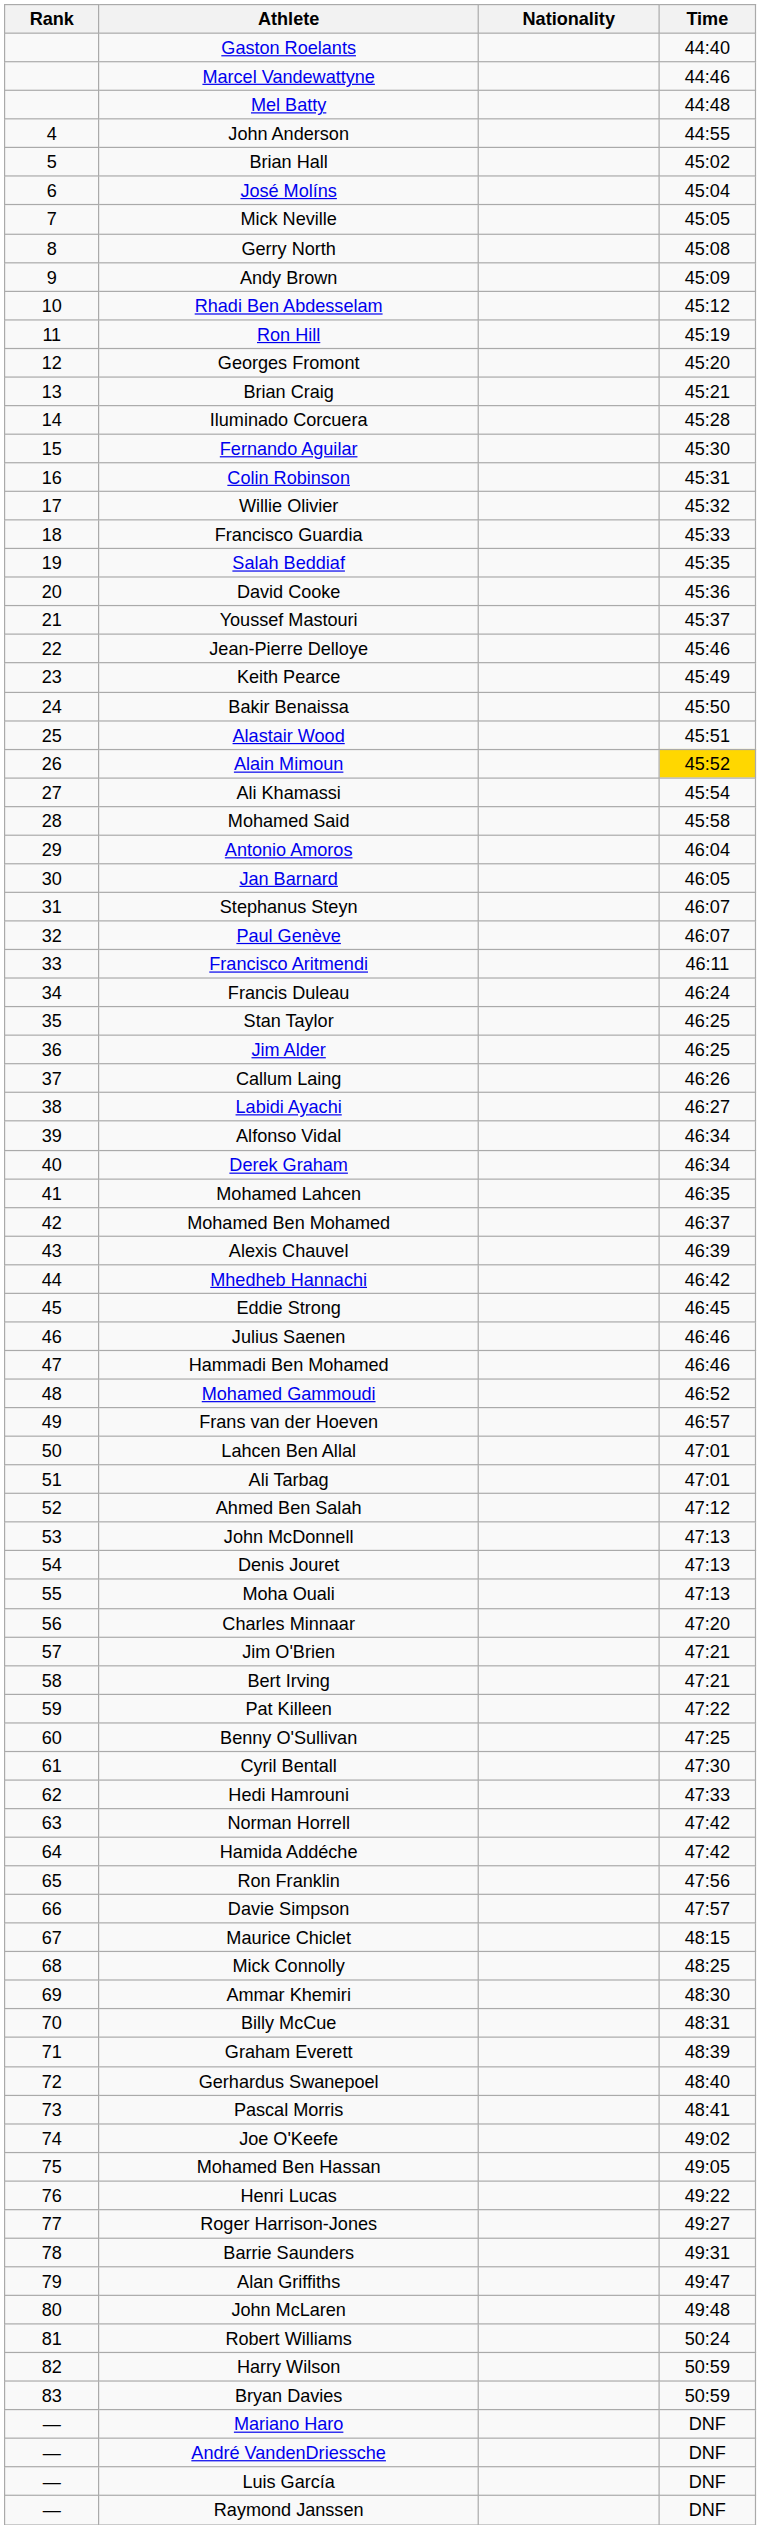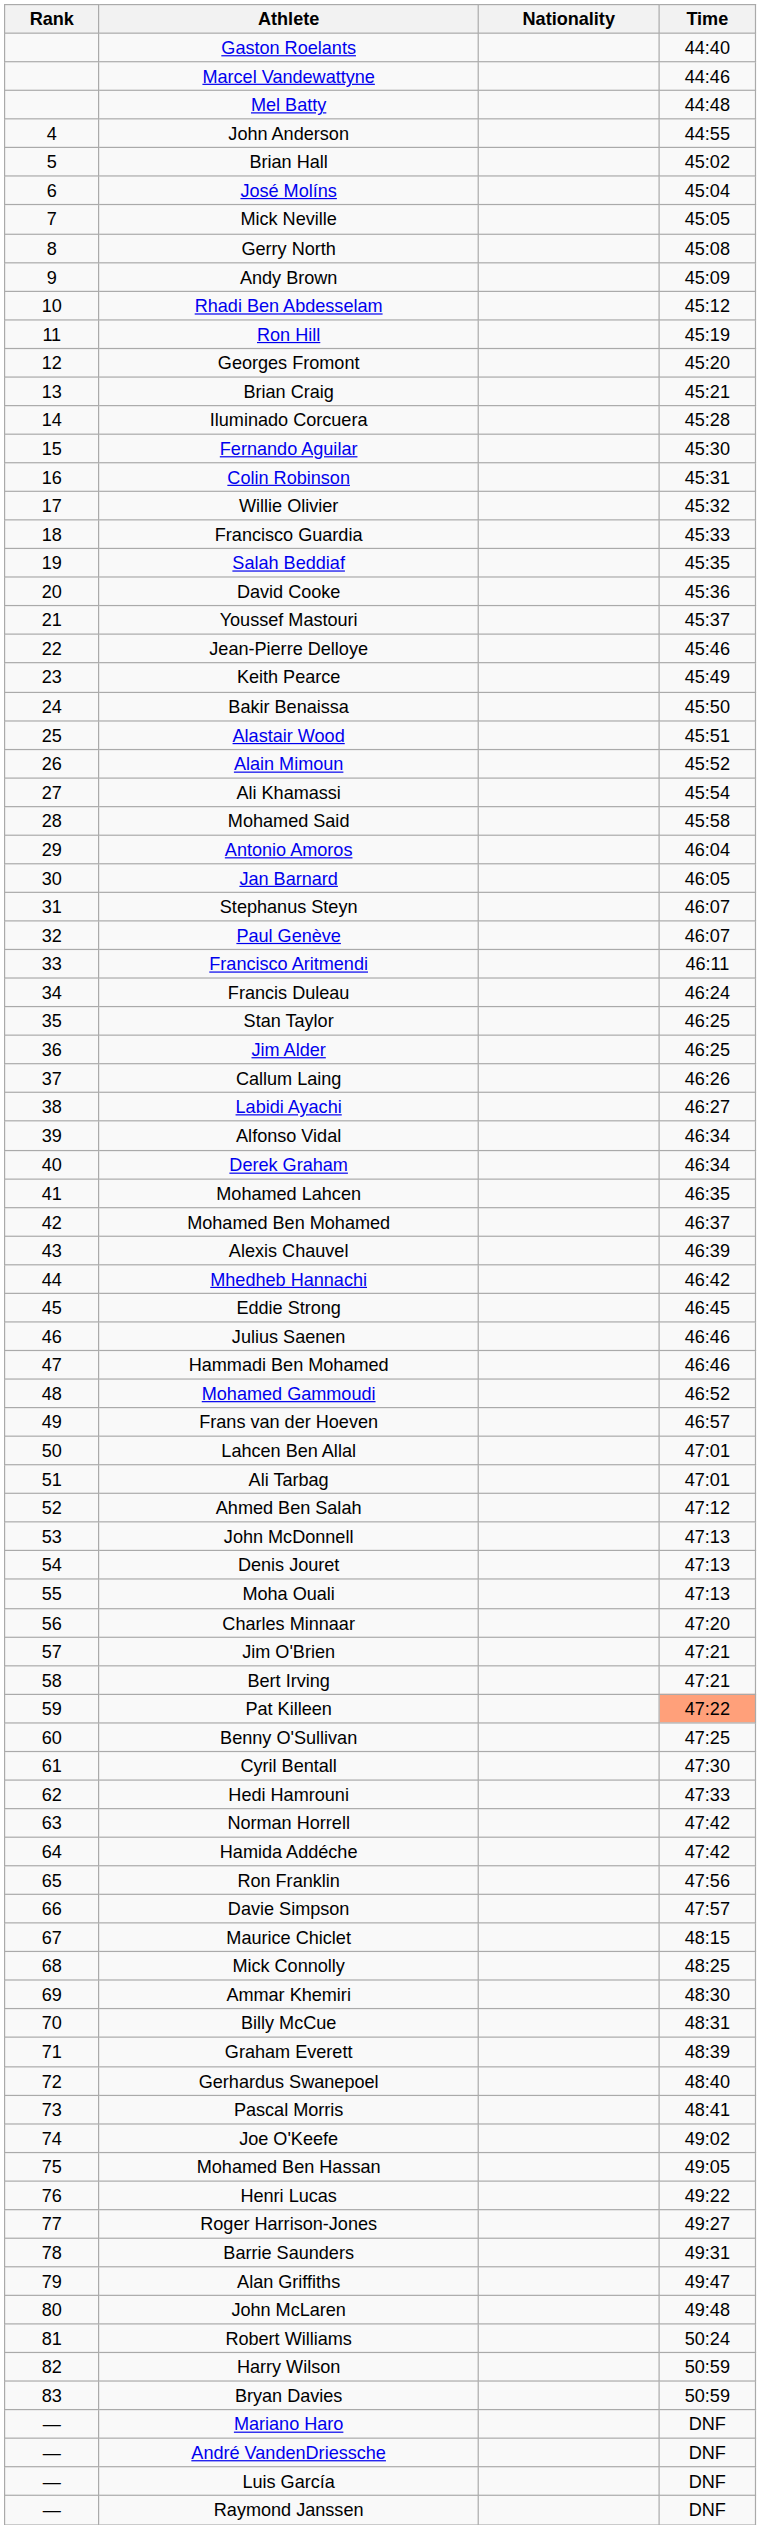(707, 764) gold background -> (707, 764) no background
(707, 1709) no background -> (707, 1709) lightsalmon background
